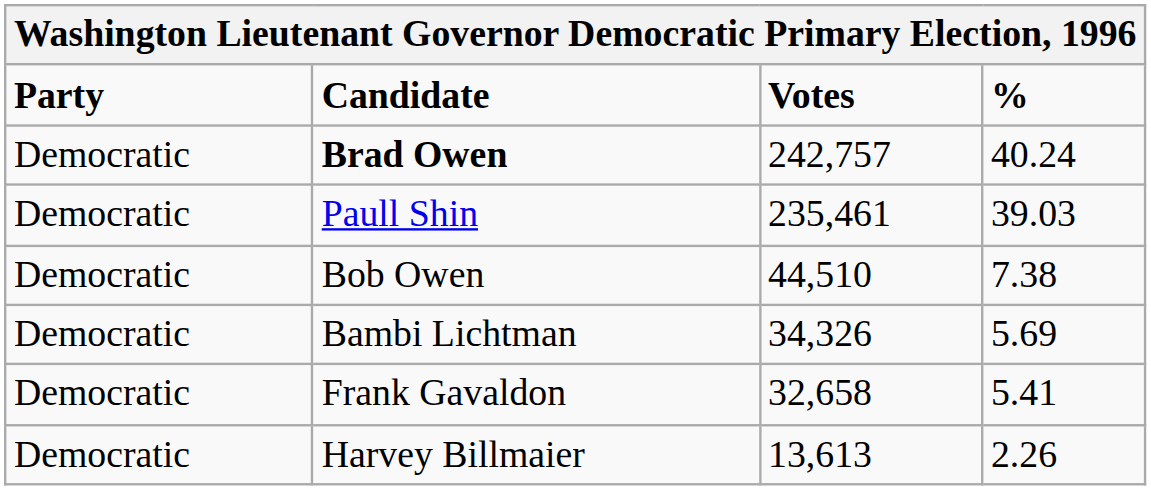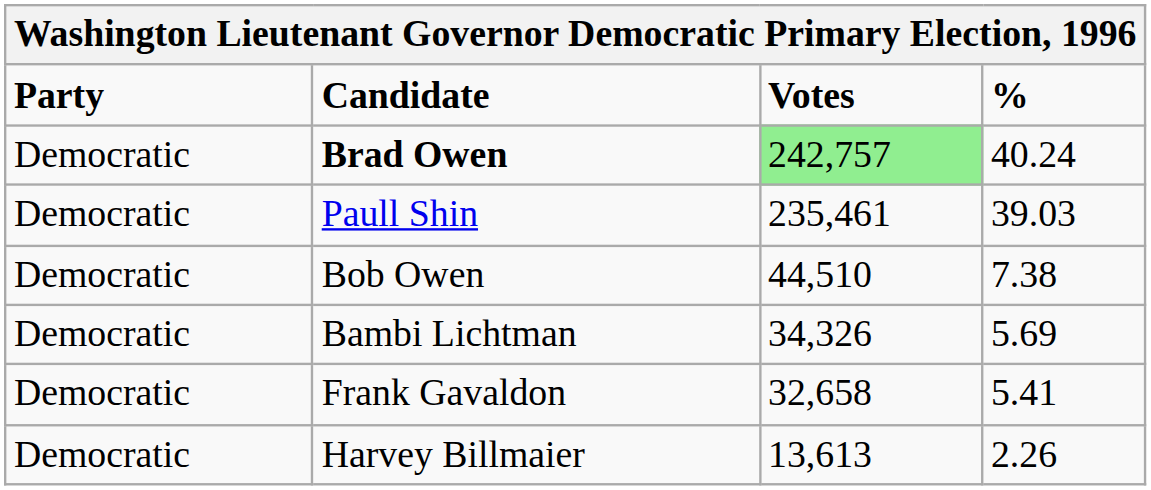(829, 154) no background -> (829, 154) lightgreen background
